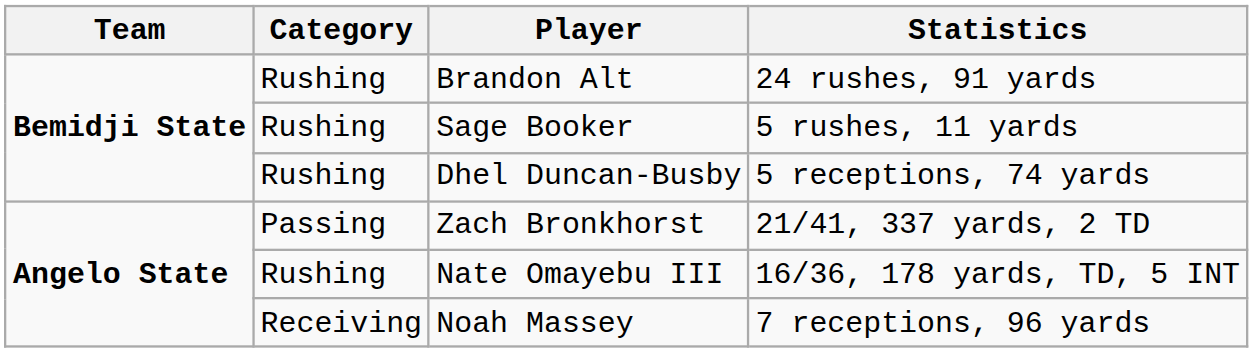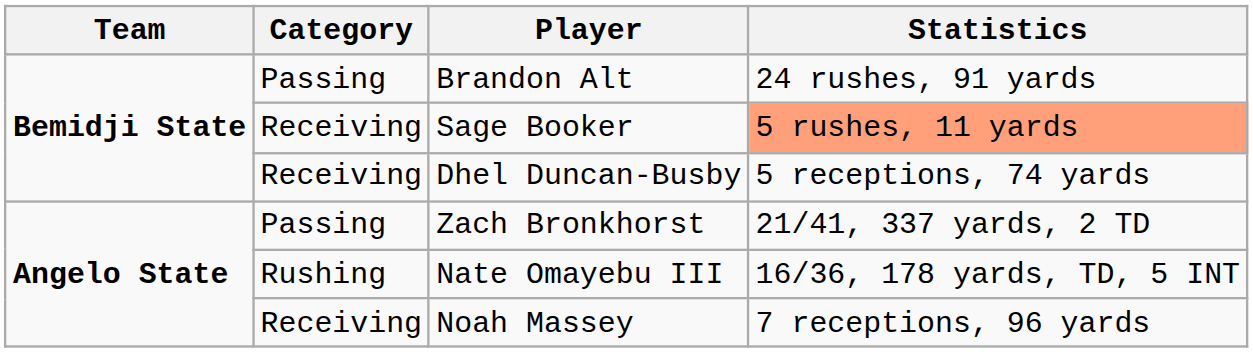(323, 79) Rushing -> (323, 79) Passing
(323, 128) Rushing -> (341, 128) Receiving
(917, 128) no background -> (917, 128) lightsalmon background
(323, 177) Rushing -> (341, 177) Receiving
